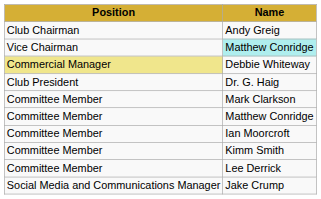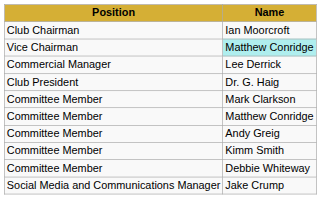(253, 30) Andy Greig -> (257, 30) Ian Moorcroft
(59, 64) khaki background -> (59, 64) no background
(268, 64) Debbie Whiteway -> (253, 64) Lee Derrick
(257, 133) Ian Moorcroft -> (253, 133) Andy Greig
(253, 168) Lee Derrick -> (268, 168) Debbie Whiteway
